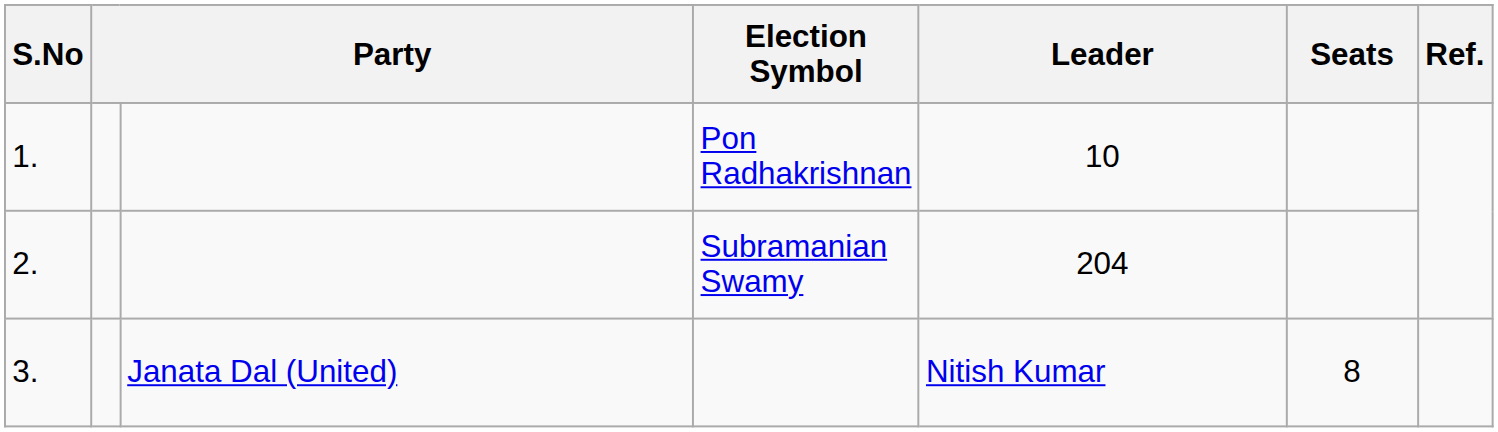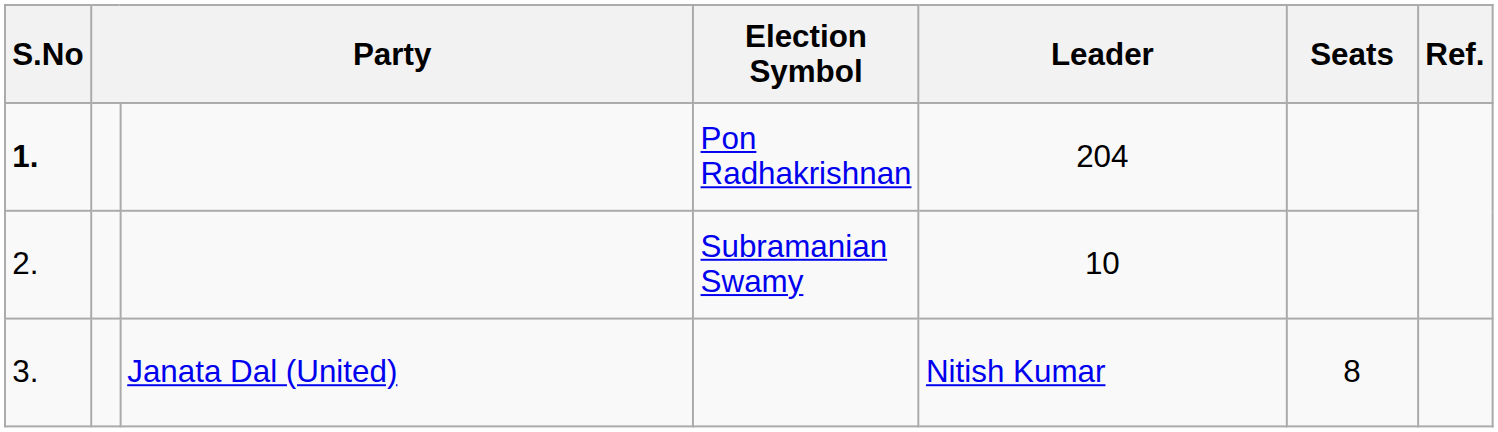(25, 156) normal -> (25, 156) bold
(1102, 156) 10 -> (1102, 156) 204
(1102, 264) 204 -> (1102, 264) 10
